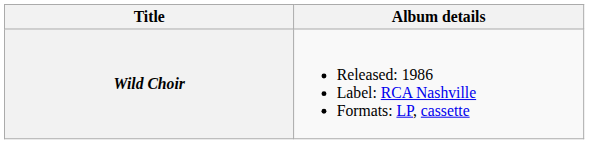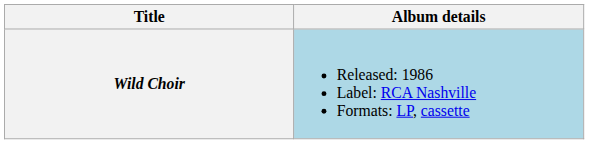(439, 93) no background -> (439, 93) lightblue background
